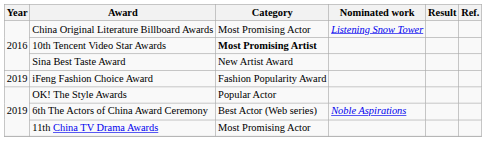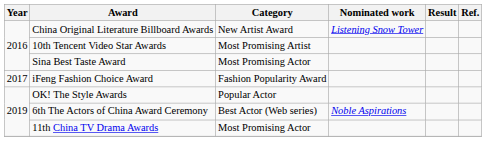(264, 29) Most Promising Actor -> (255, 29) New Artist Award
(267, 45) bold -> (264, 45) normal
(255, 62) New Artist Award -> (264, 62) Most Promising Actor
(17, 78) 2019 -> (17, 78) 2017
